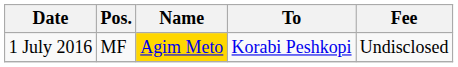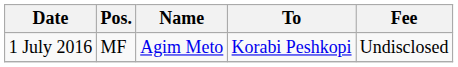(182, 47) gold background -> (182, 47) no background
